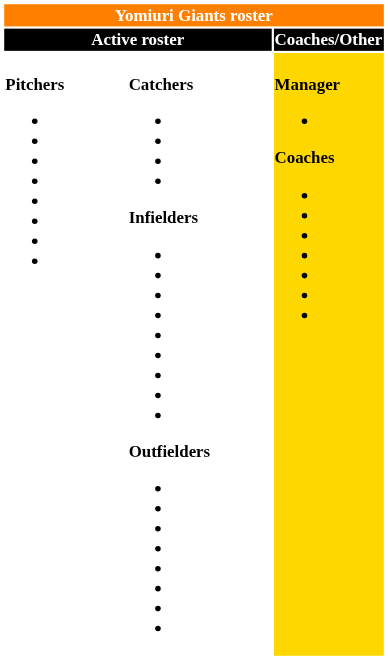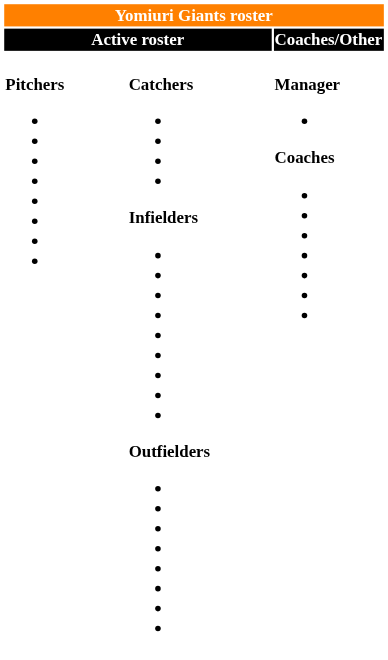(328, 199) gold background -> (328, 199) no background
